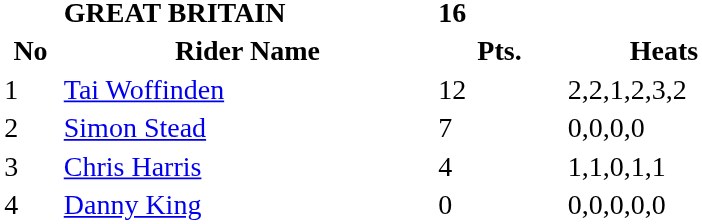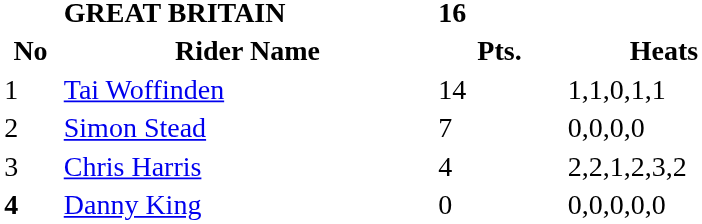(452, 89) 12 -> (452, 89) 14
(627, 89) 2,2,1,2,3,2 -> (617, 89) 1,1,0,1,1
(617, 166) 1,1,0,1,1 -> (627, 166) 2,2,1,2,3,2
(11, 205) normal -> (11, 205) bold
